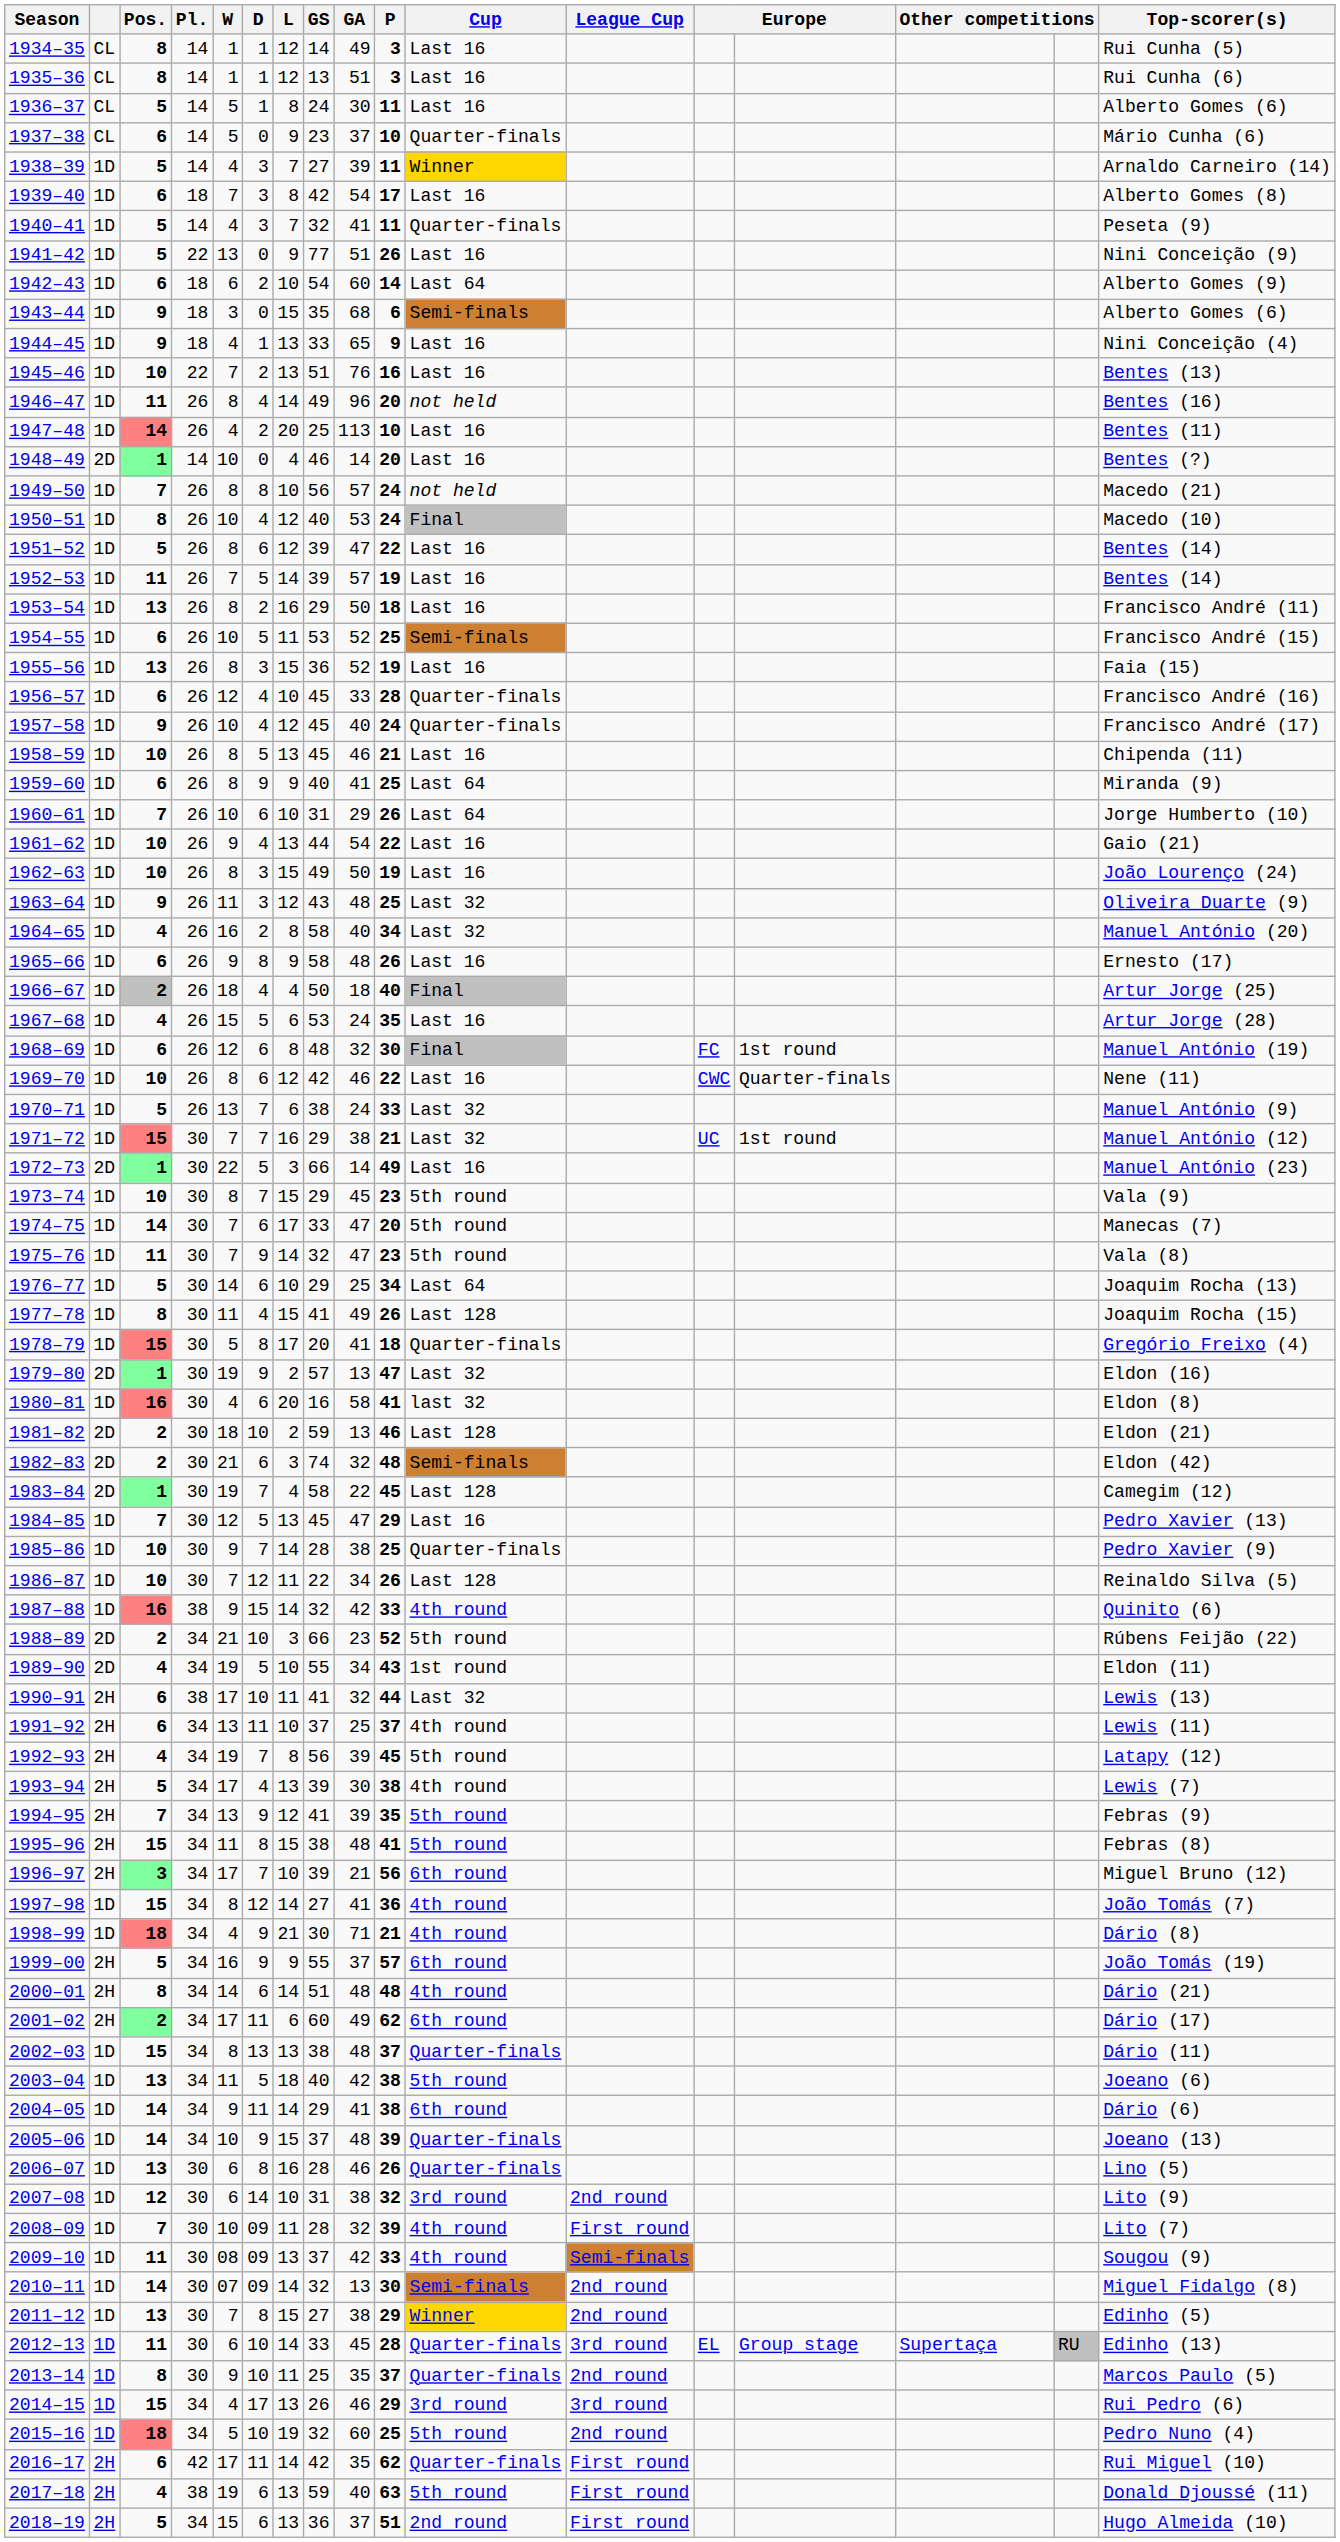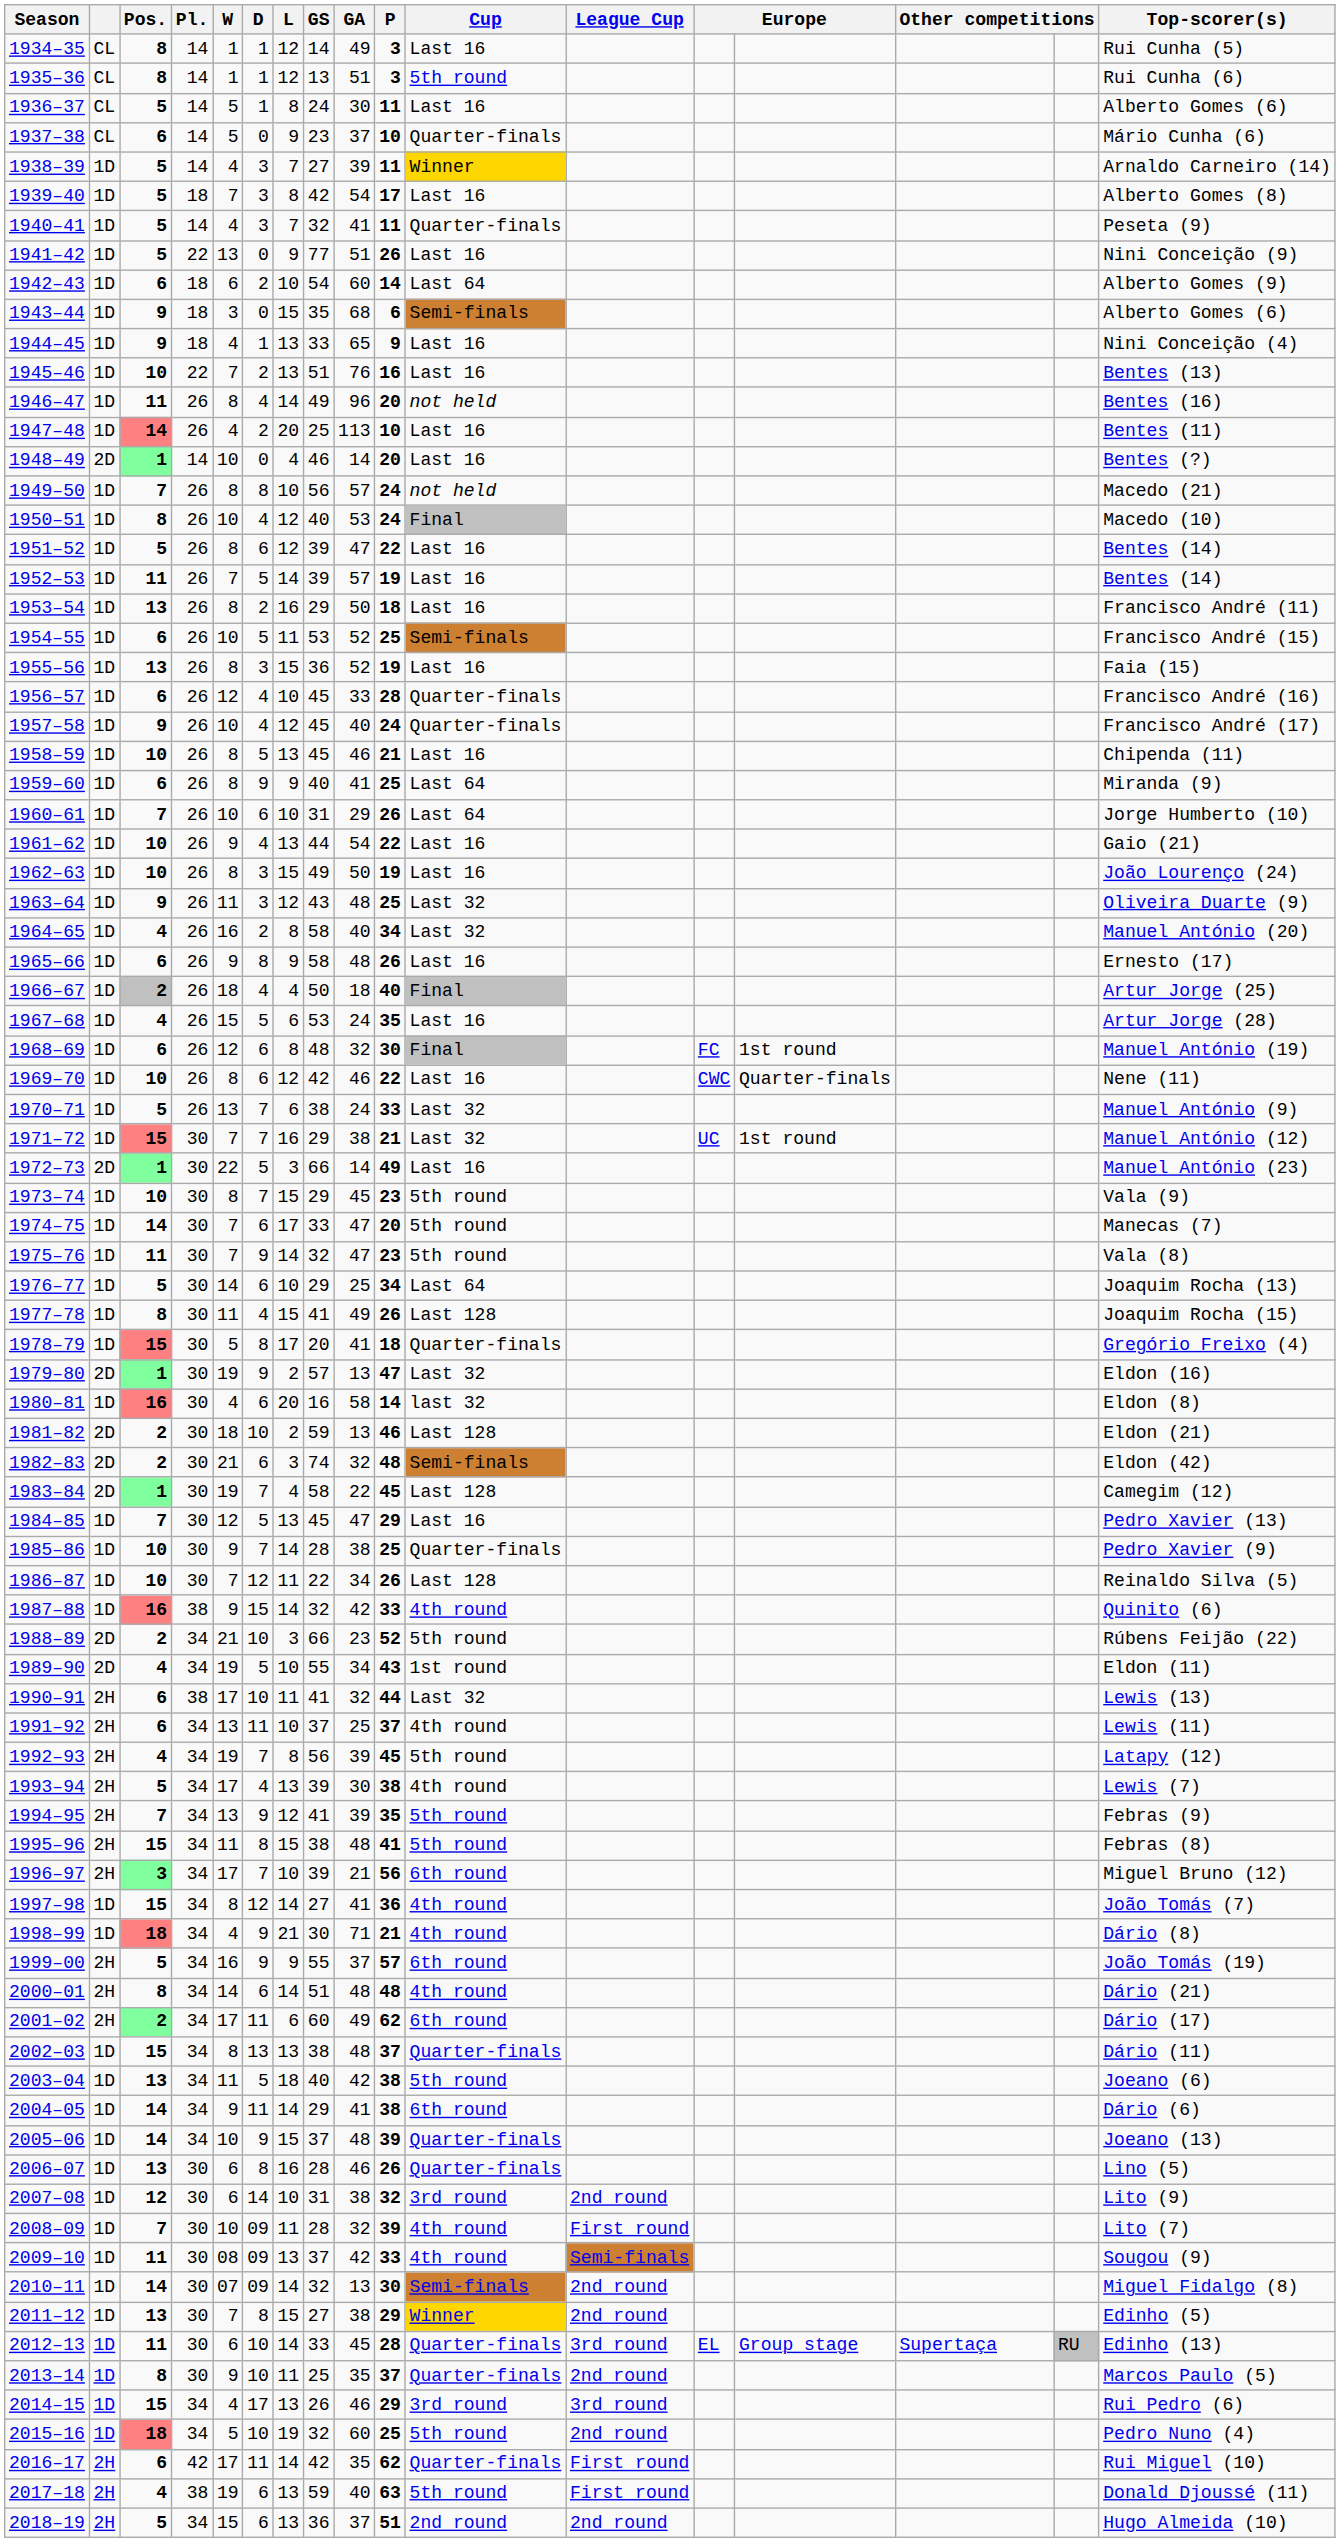(448, 78) Last 16 -> (458, 78) 5th round
(162, 196) 6 -> (162, 196) 5
(390, 1404) 41 -> (390, 1404) 14
(630, 2523) First round -> (619, 2523) 2nd round
